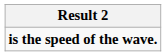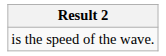(83, 39) bold -> (83, 39) normal
